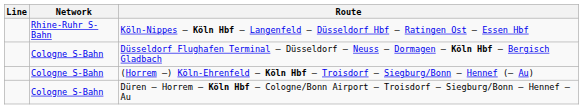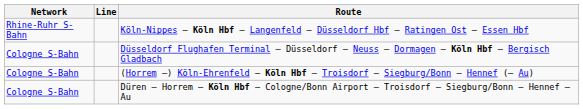columns swapped: (17, 11) <-> (74, 11)
